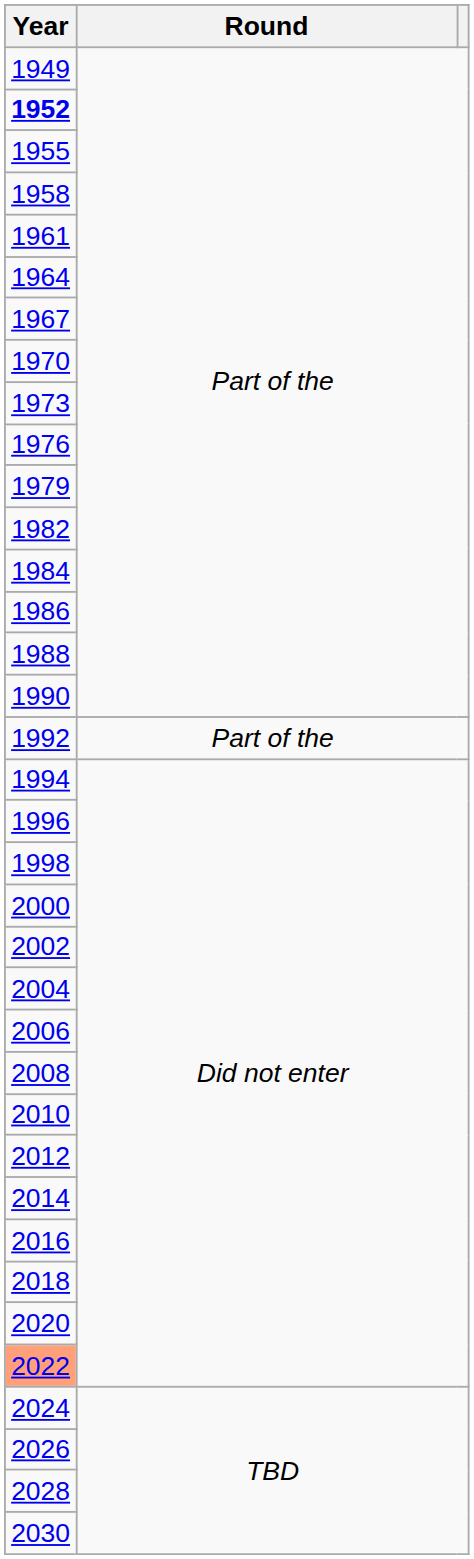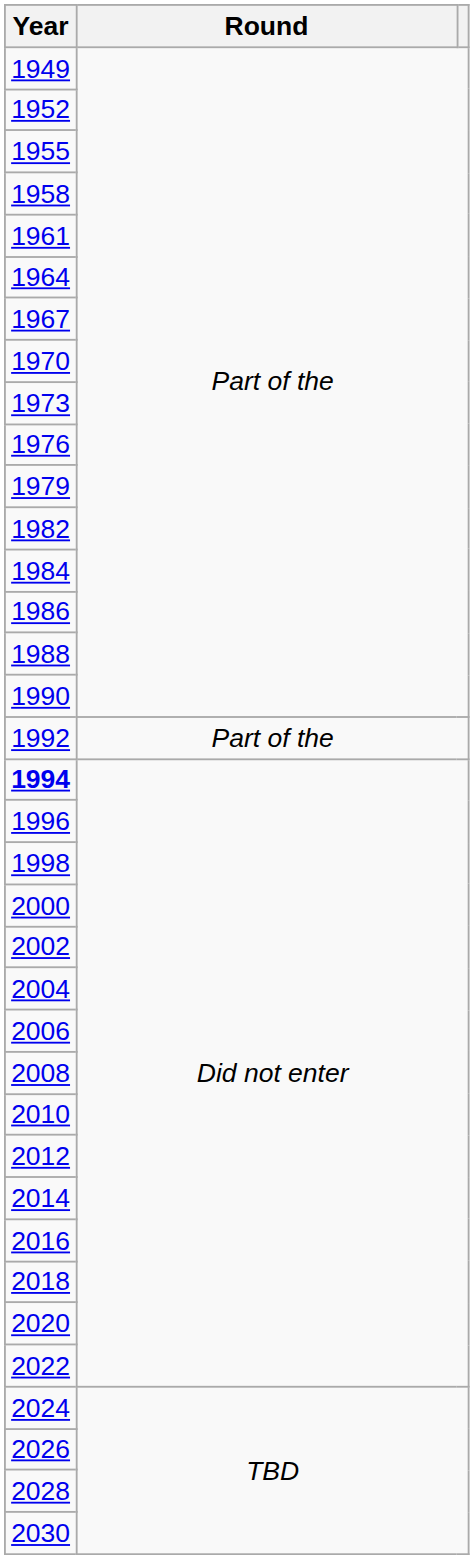(41, 110) bold -> (41, 110) normal
(41, 780) normal -> (41, 780) bold
(41, 1366) lightsalmon background -> (41, 1366) no background
